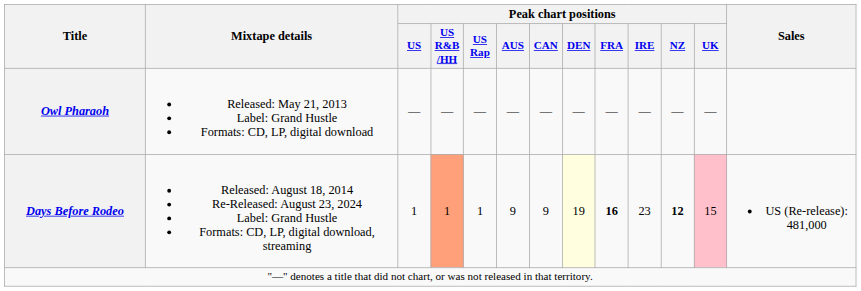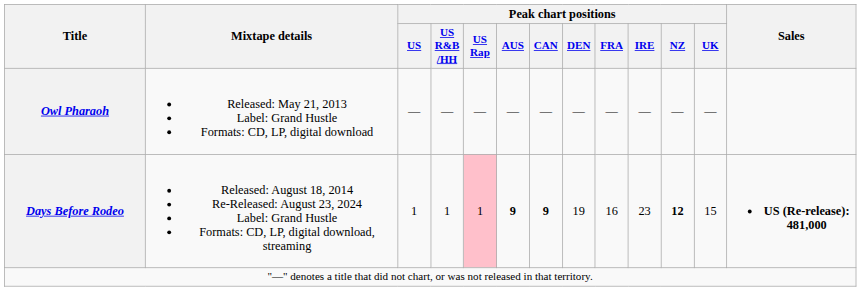(447, 211) lightsalmon background -> (447, 211) no background
(480, 211) no background -> (480, 211) pink background
(513, 211) normal -> (513, 211) bold
(546, 211) normal -> (546, 211) bold
(579, 211) lightyellow background -> (579, 211) no background
(612, 211) bold -> (612, 211) normal
(710, 211) pink background -> (710, 211) no background
(791, 218) normal -> (791, 218) bold
